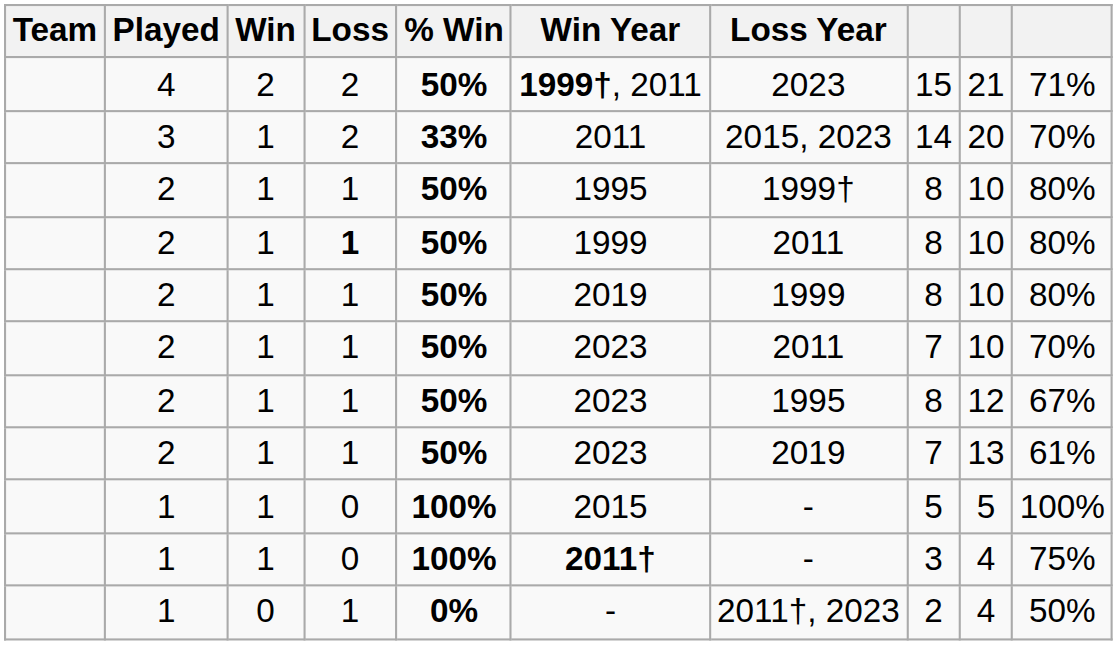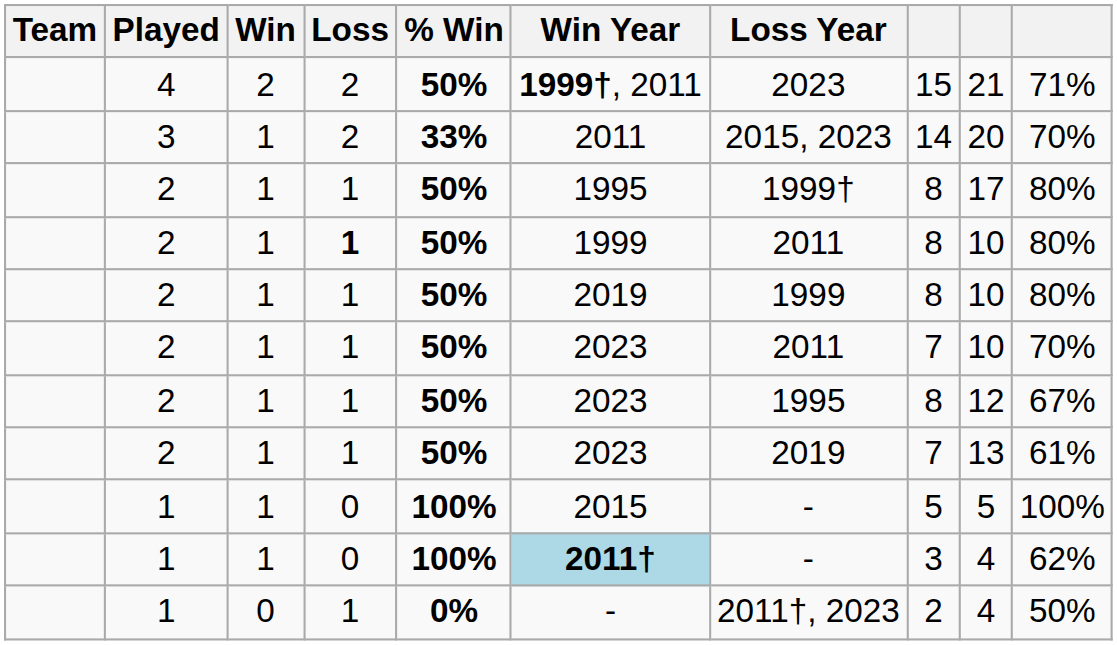(986, 189) 10 -> (986, 189) 17
(610, 558) no background -> (610, 558) lightblue background
(1062, 558) 75% -> (1062, 558) 62%
